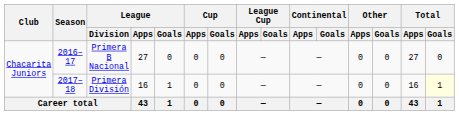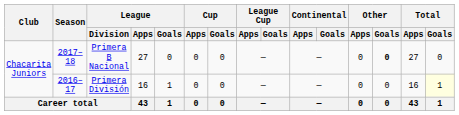(70, 57) 2016–17 -> (70, 57) 2017–18
(387, 57) normal -> (387, 57) bold
(70, 85) 2017–18 -> (70, 85) 2016–17
